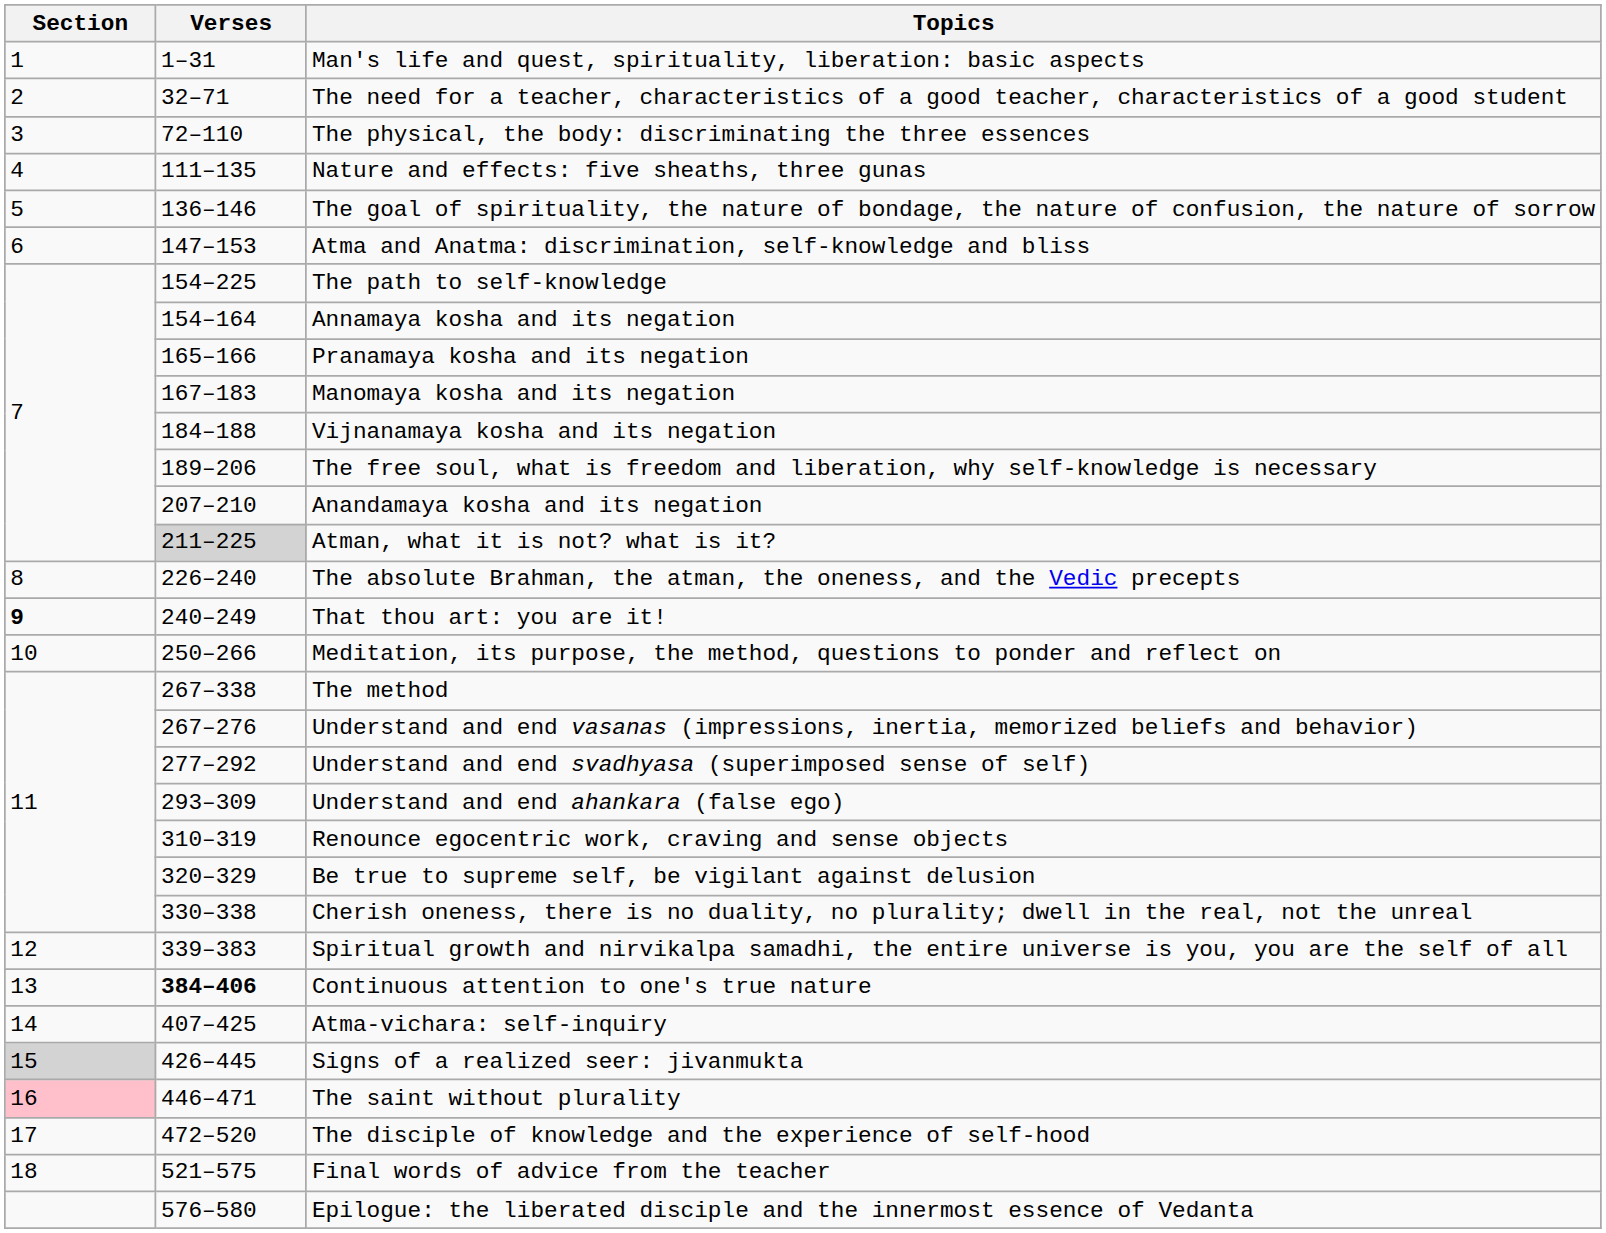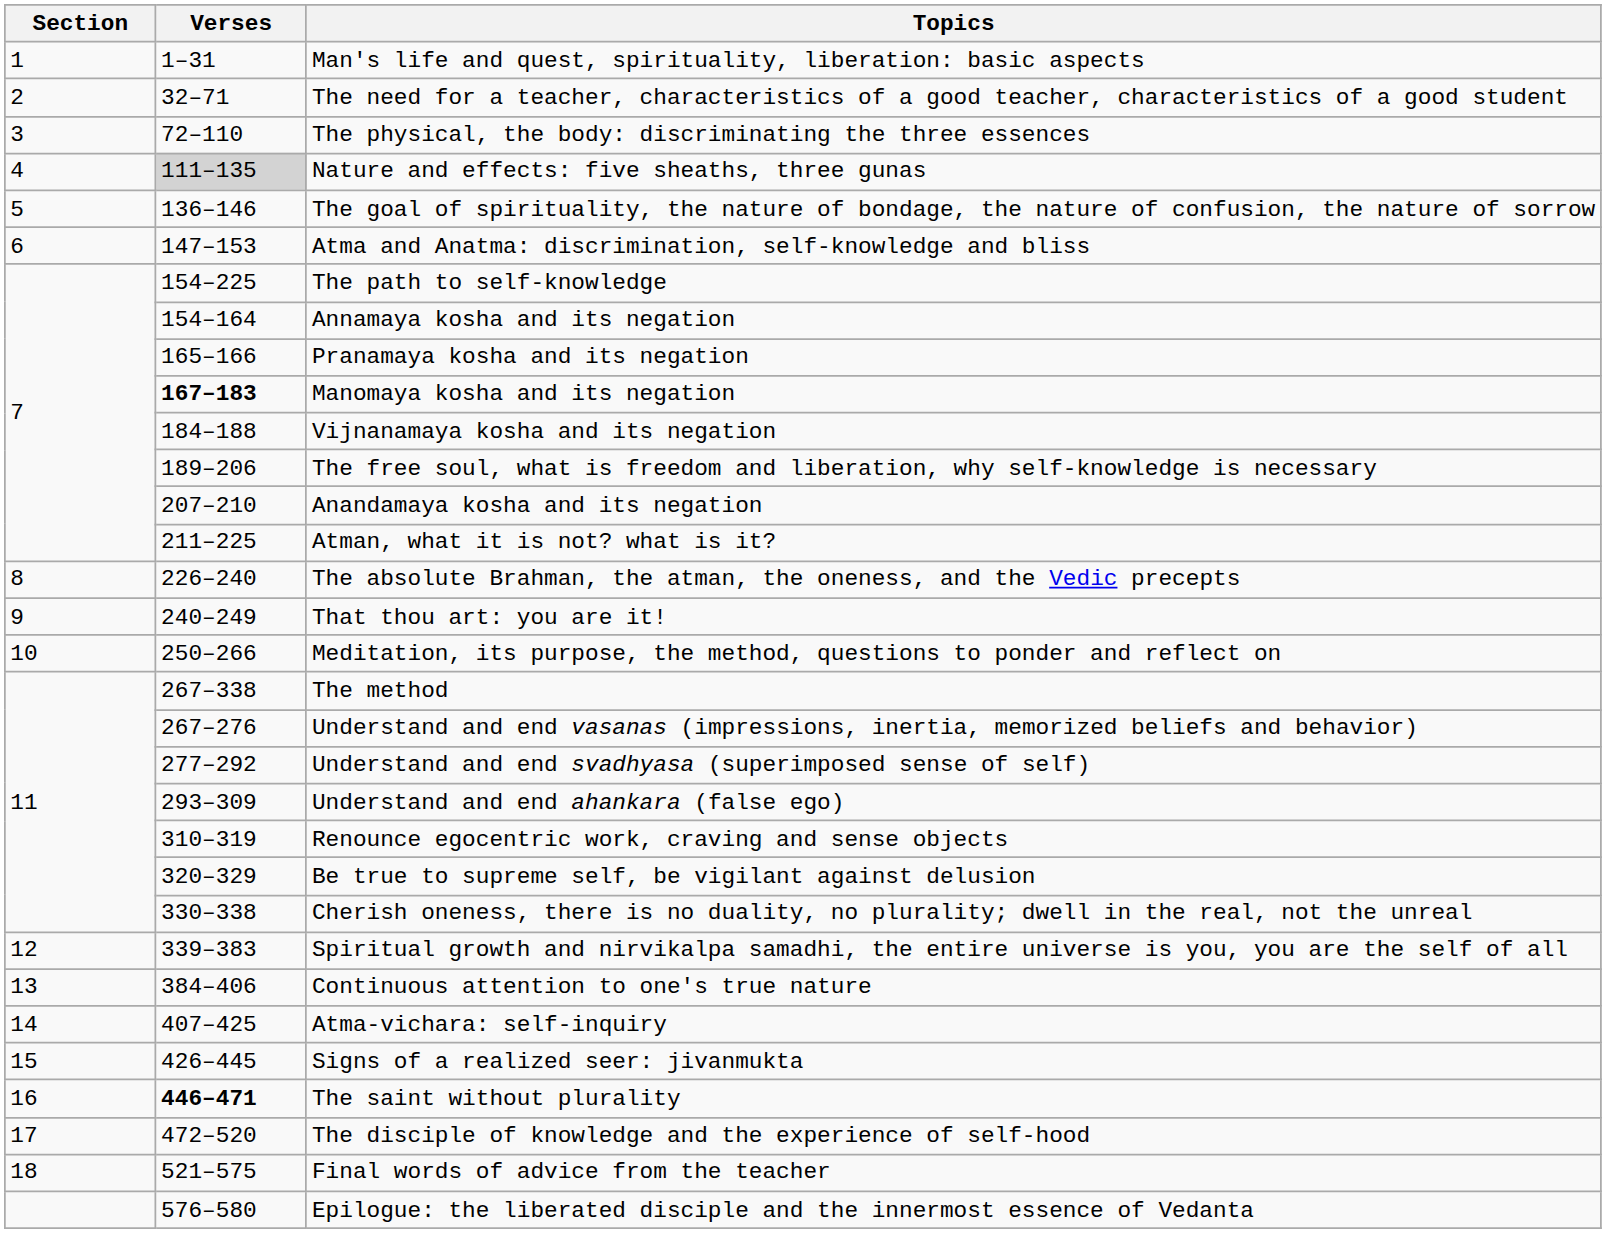(209, 172) no background -> (209, 172) lightgrey background
(209, 394) normal -> (209, 394) bold
(209, 543) lightgrey background -> (209, 543) no background
(17, 617) bold -> (17, 617) normal
(209, 987) bold -> (209, 987) normal
(24, 1062) lightgrey background -> (24, 1062) no background
(24, 1099) pink background -> (24, 1099) no background
(209, 1099) normal -> (209, 1099) bold
